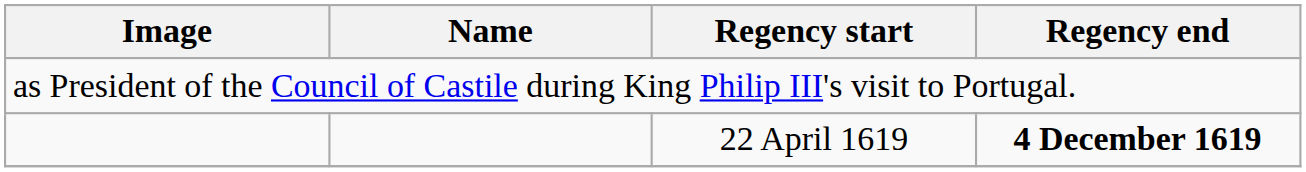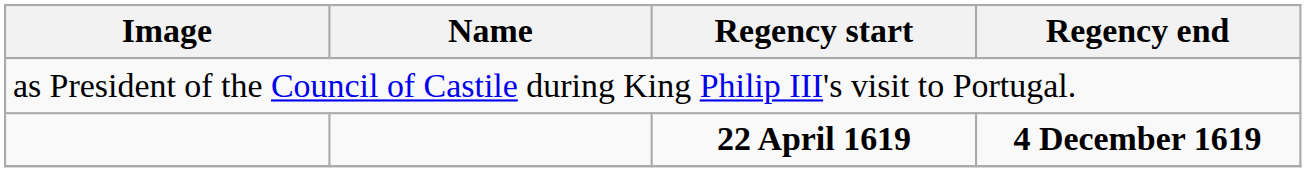(814, 138) normal -> (814, 138) bold
